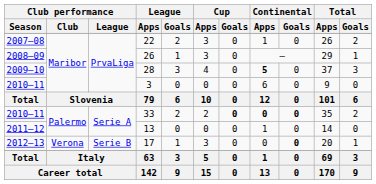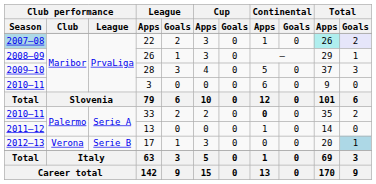(25, 41) no background -> (25, 41) lightblue background
(327, 41) no background -> (327, 41) paleturquoise background
(355, 41) no background -> (355, 41) lavender background
(265, 70) bold -> (265, 70) normal
(235, 114) bold -> (235, 114) normal
(297, 114) bold -> (297, 114) normal
(297, 143) bold -> (297, 143) normal
(355, 143) no background -> (355, 143) lightblue background
